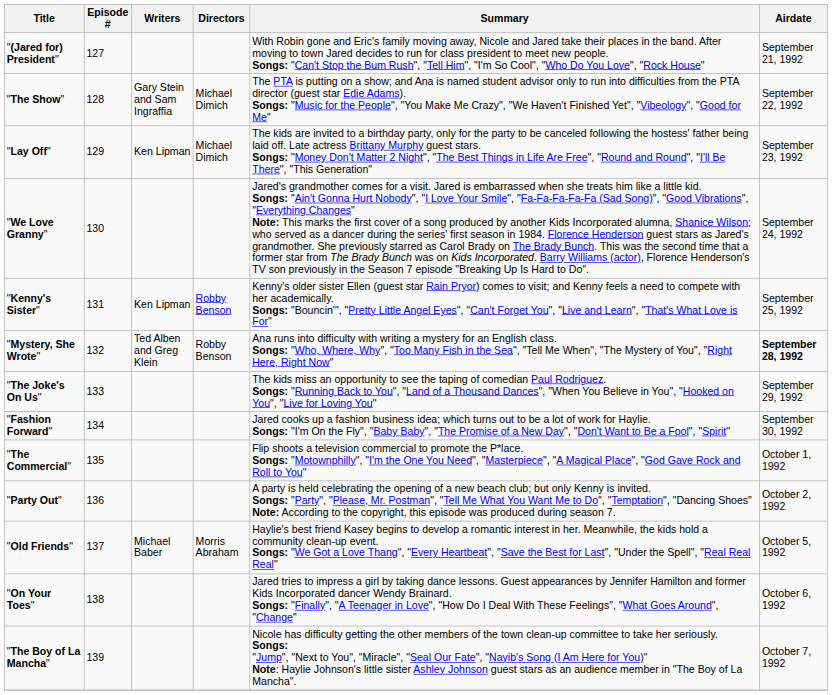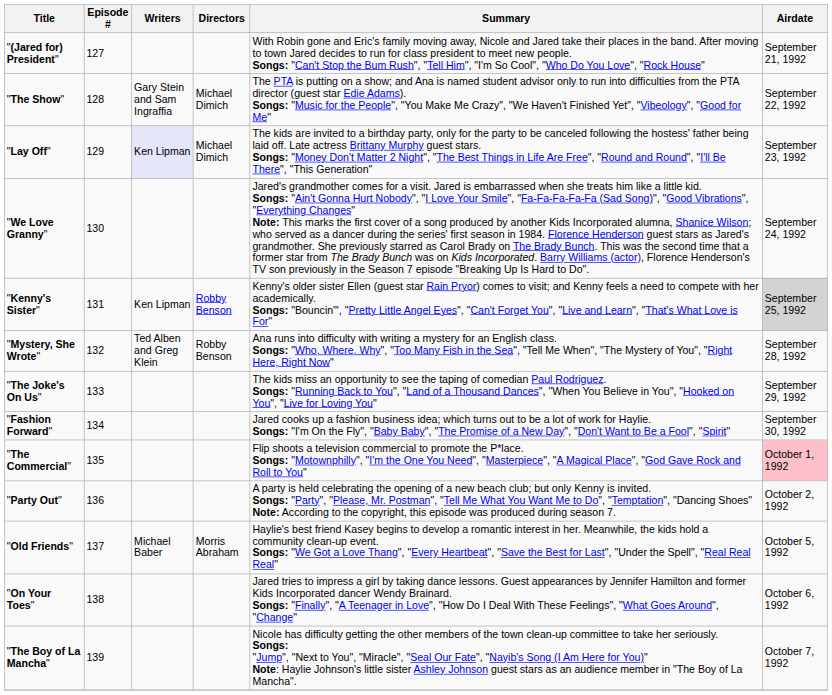(162, 152) no background -> (162, 152) lavender background
(788, 304) no background -> (791, 304) lightgrey background
(789, 350) bold -> (791, 350) normal
(787, 460) no background -> (789, 460) pink background
